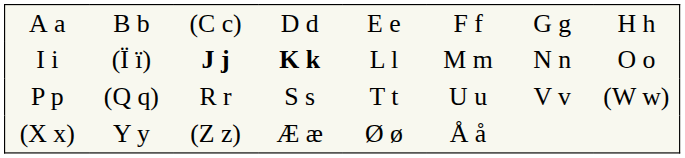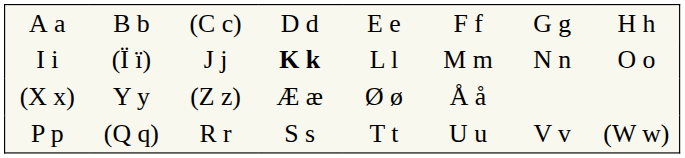(216, 60) bold -> (216, 60) normal
rows swapped: (47, 97) <-> (47, 133)
